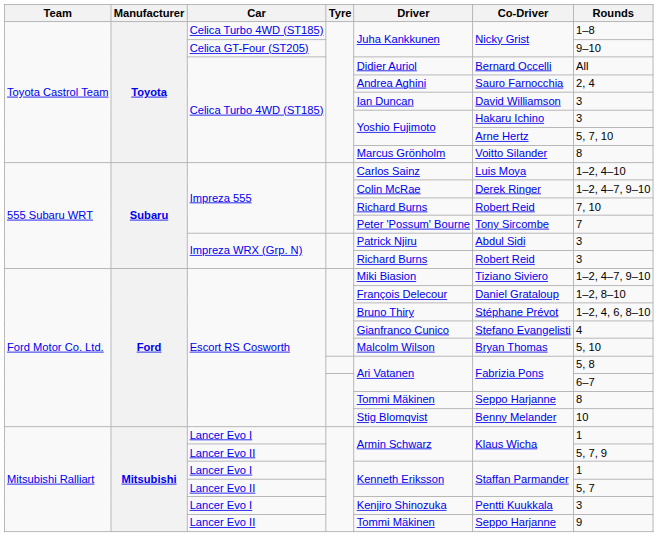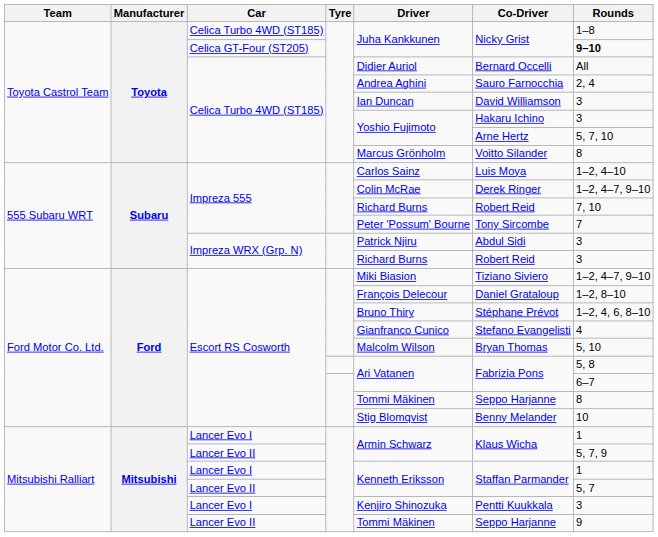(588, 48) normal -> (588, 48) bold
